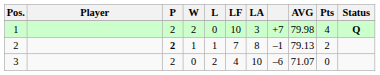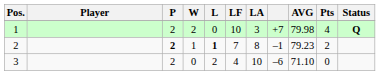(215, 45) normal -> (215, 45) bold
(302, 45) 79.13 -> (302, 45) 79.23
(302, 62) 71.07 -> (302, 62) 71.10
